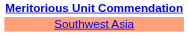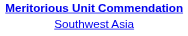(94, 24) lightsalmon background -> (94, 24) no background
